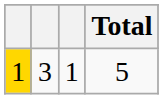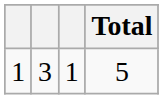(18, 70) gold background -> (18, 70) no background
